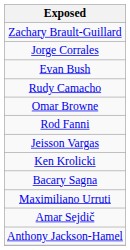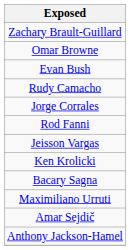(65, 50) Jorge Corrales -> (65, 50) Omar Browne
(65, 106) Omar Browne -> (65, 106) Jorge Corrales
